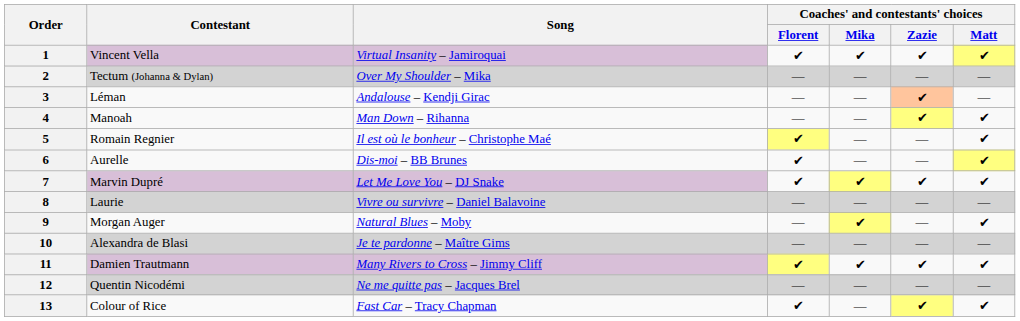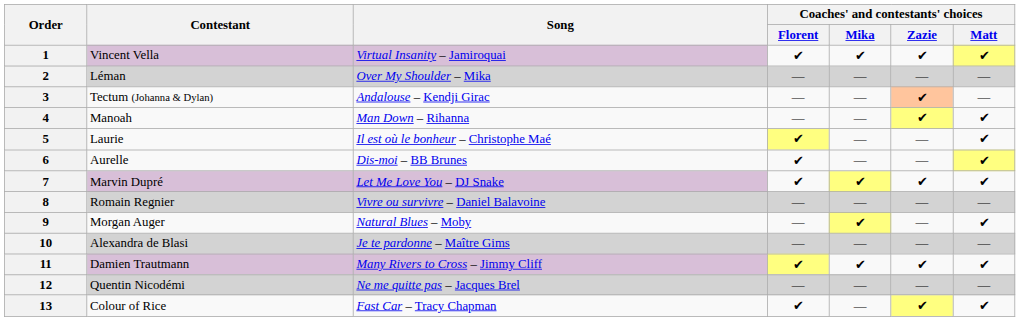(152, 76) Tectum (Johanna & Dylan) -> (108, 76) Léman
(108, 97) Léman -> (152, 97) Tectum (Johanna & Dylan)
(132, 139) Romain Regnier -> (107, 139) Laurie
(107, 202) Laurie -> (132, 202) Romain Regnier
